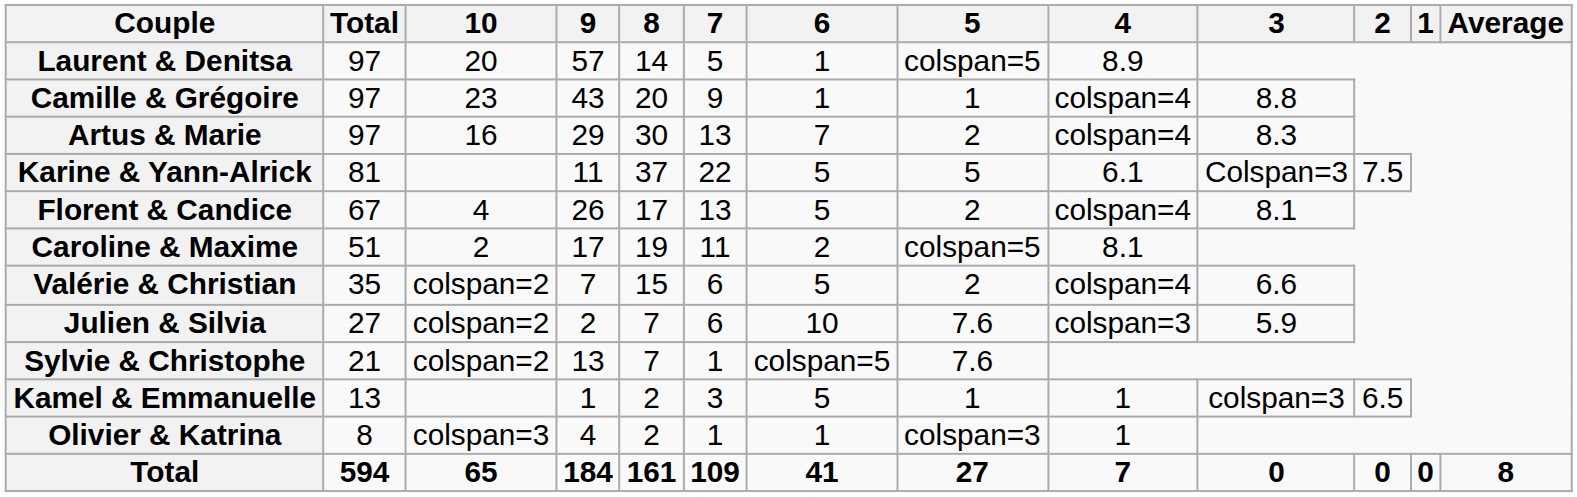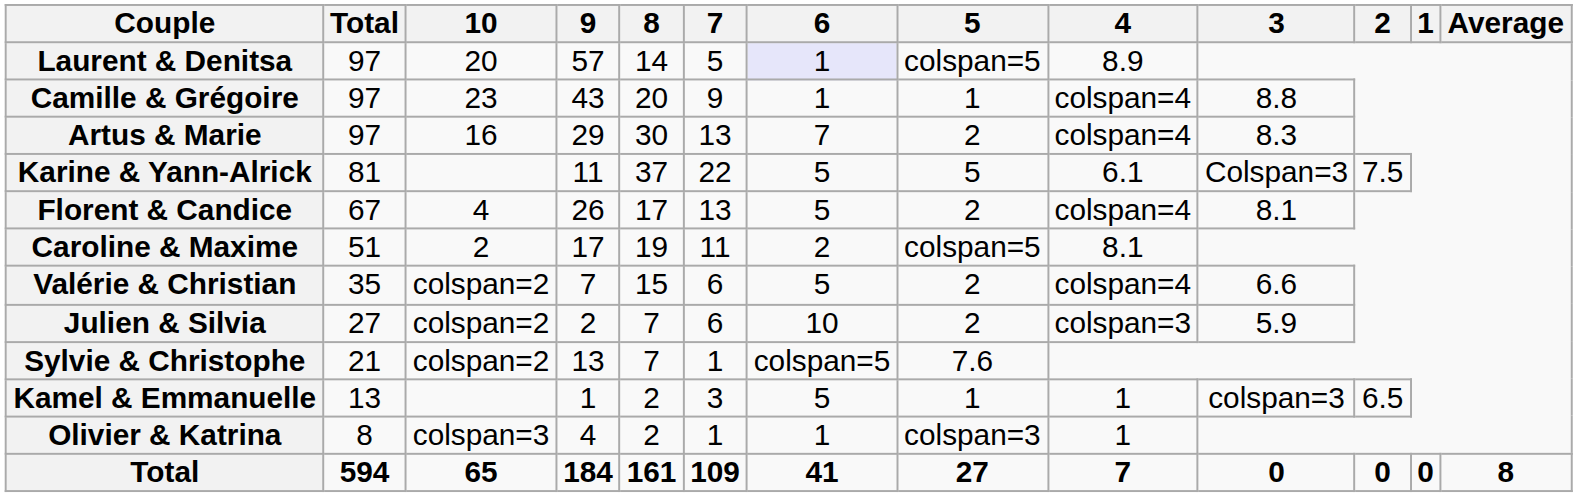(822, 60) no background -> (822, 60) lavender background
(972, 322) 7.6 -> (972, 322) 2
